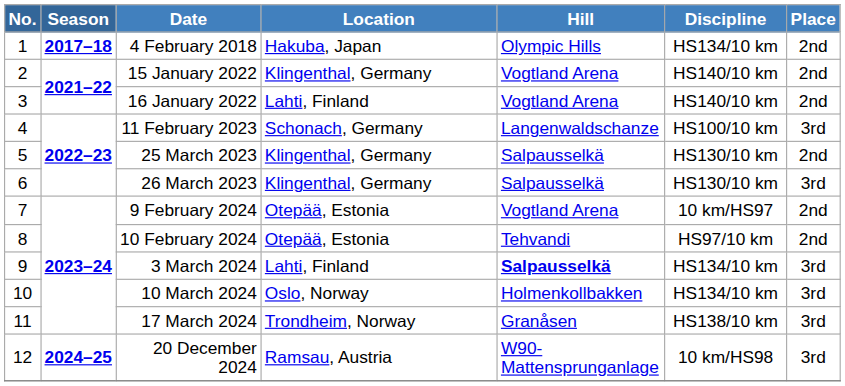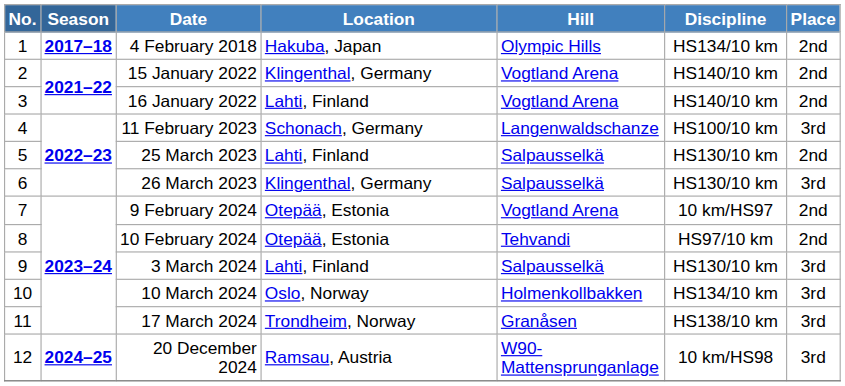(348, 156) Klingenthal, Germany -> (317, 156) Lahti, Finland
(556, 265) bold -> (552, 265) normal
(726, 265) HS134/10 km -> (726, 265) HS130/10 km
